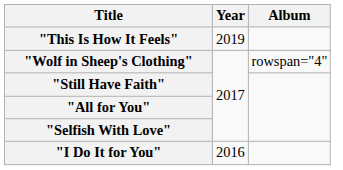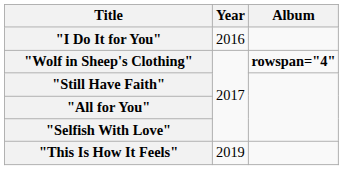rows swapped: (109, 152) <-> (109, 38)
(289, 61) normal -> (293, 61) bold
